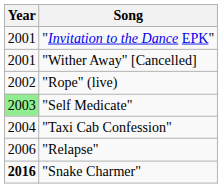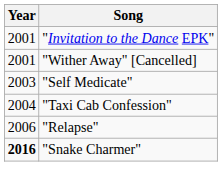- row: (80, 82)
(22, 104) lightgreen background -> (22, 82) no background
